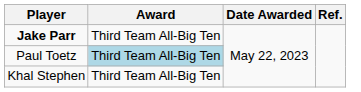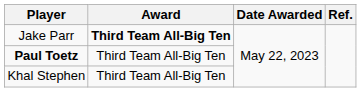(46, 35) bold -> (46, 35) normal
(156, 35) normal -> (161, 35) bold
(46, 55) normal -> (46, 55) bold
(156, 55) lightblue background -> (161, 55) no background
